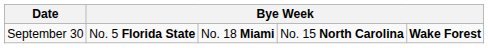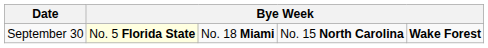(142, 33) no background -> (142, 33) lightyellow background
